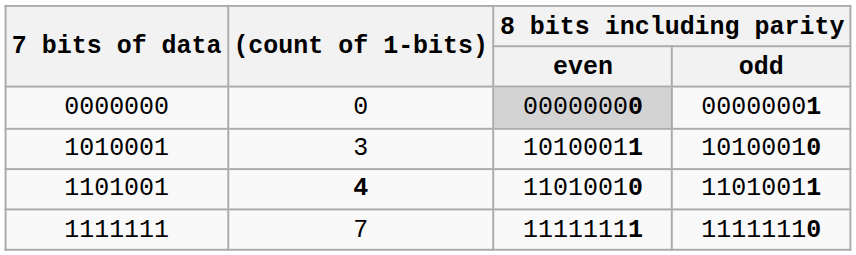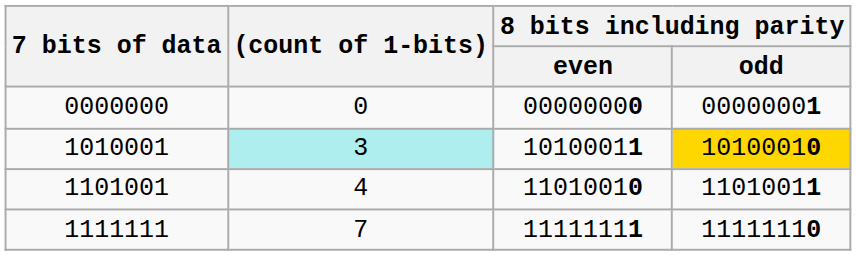(583, 108) lightgrey background -> (583, 108) no background
(361, 148) no background -> (361, 148) paleturquoise background
(761, 148) no background -> (761, 148) gold background
(361, 189) bold -> (361, 189) normal
